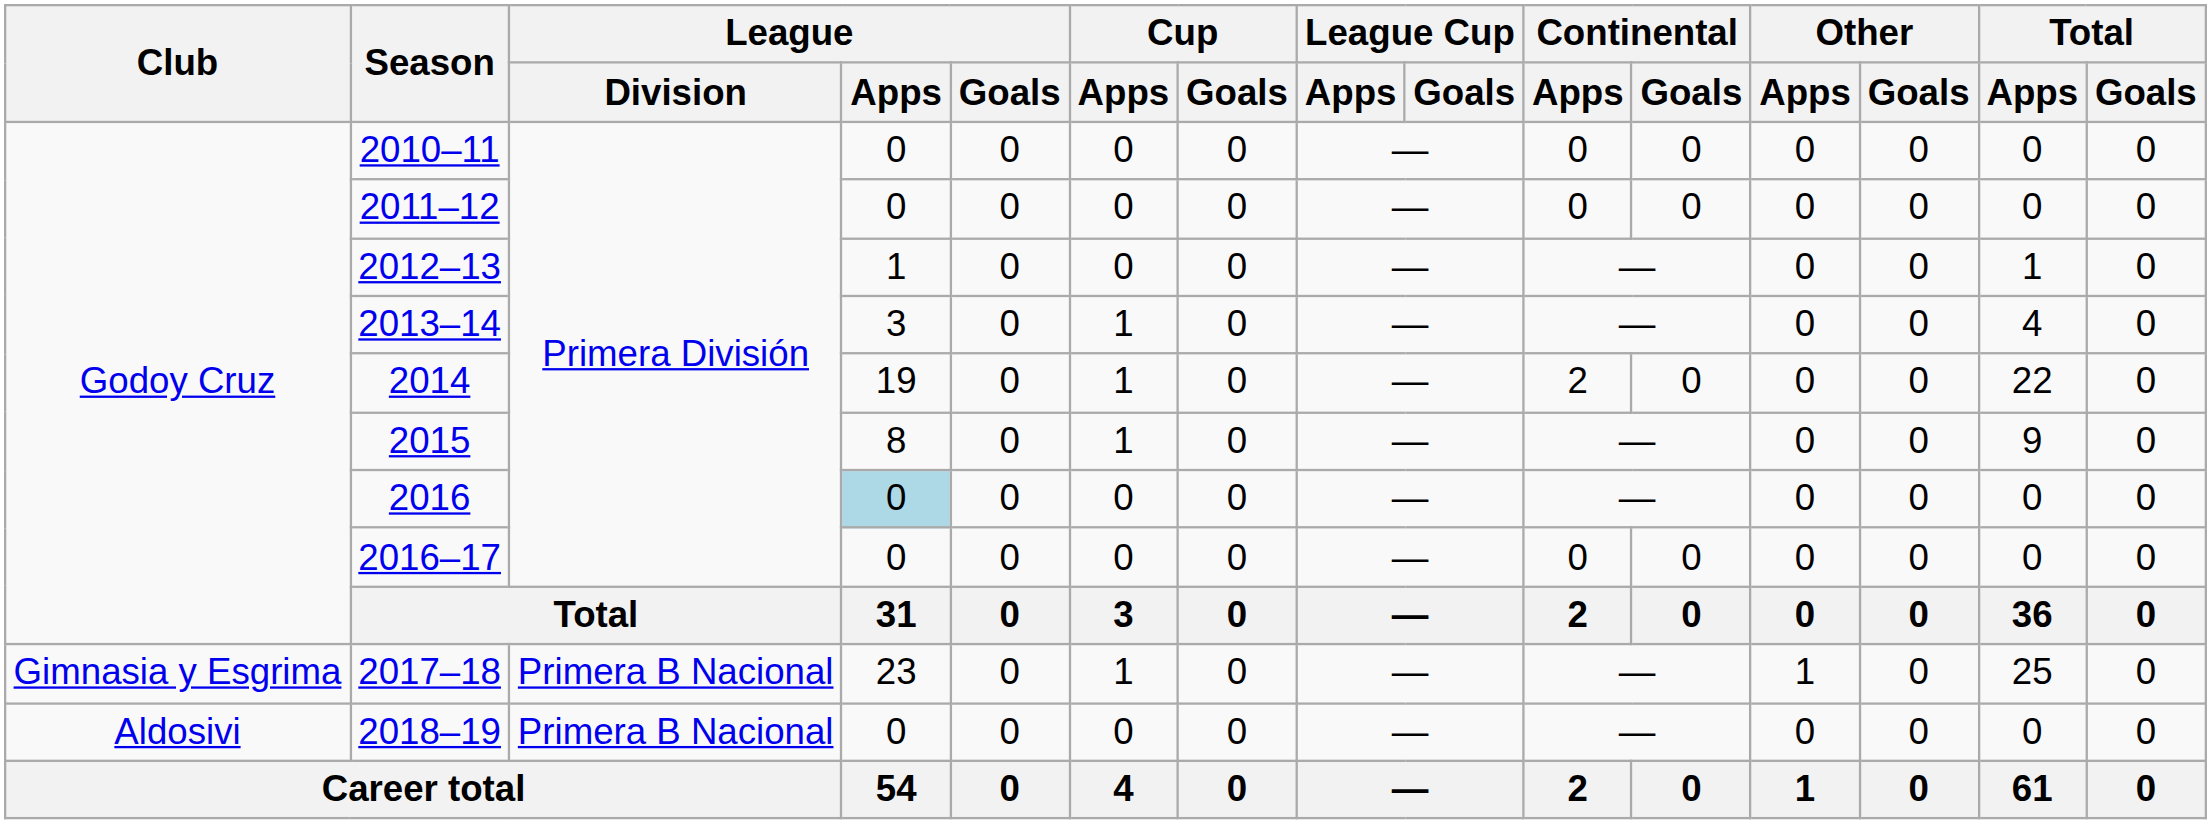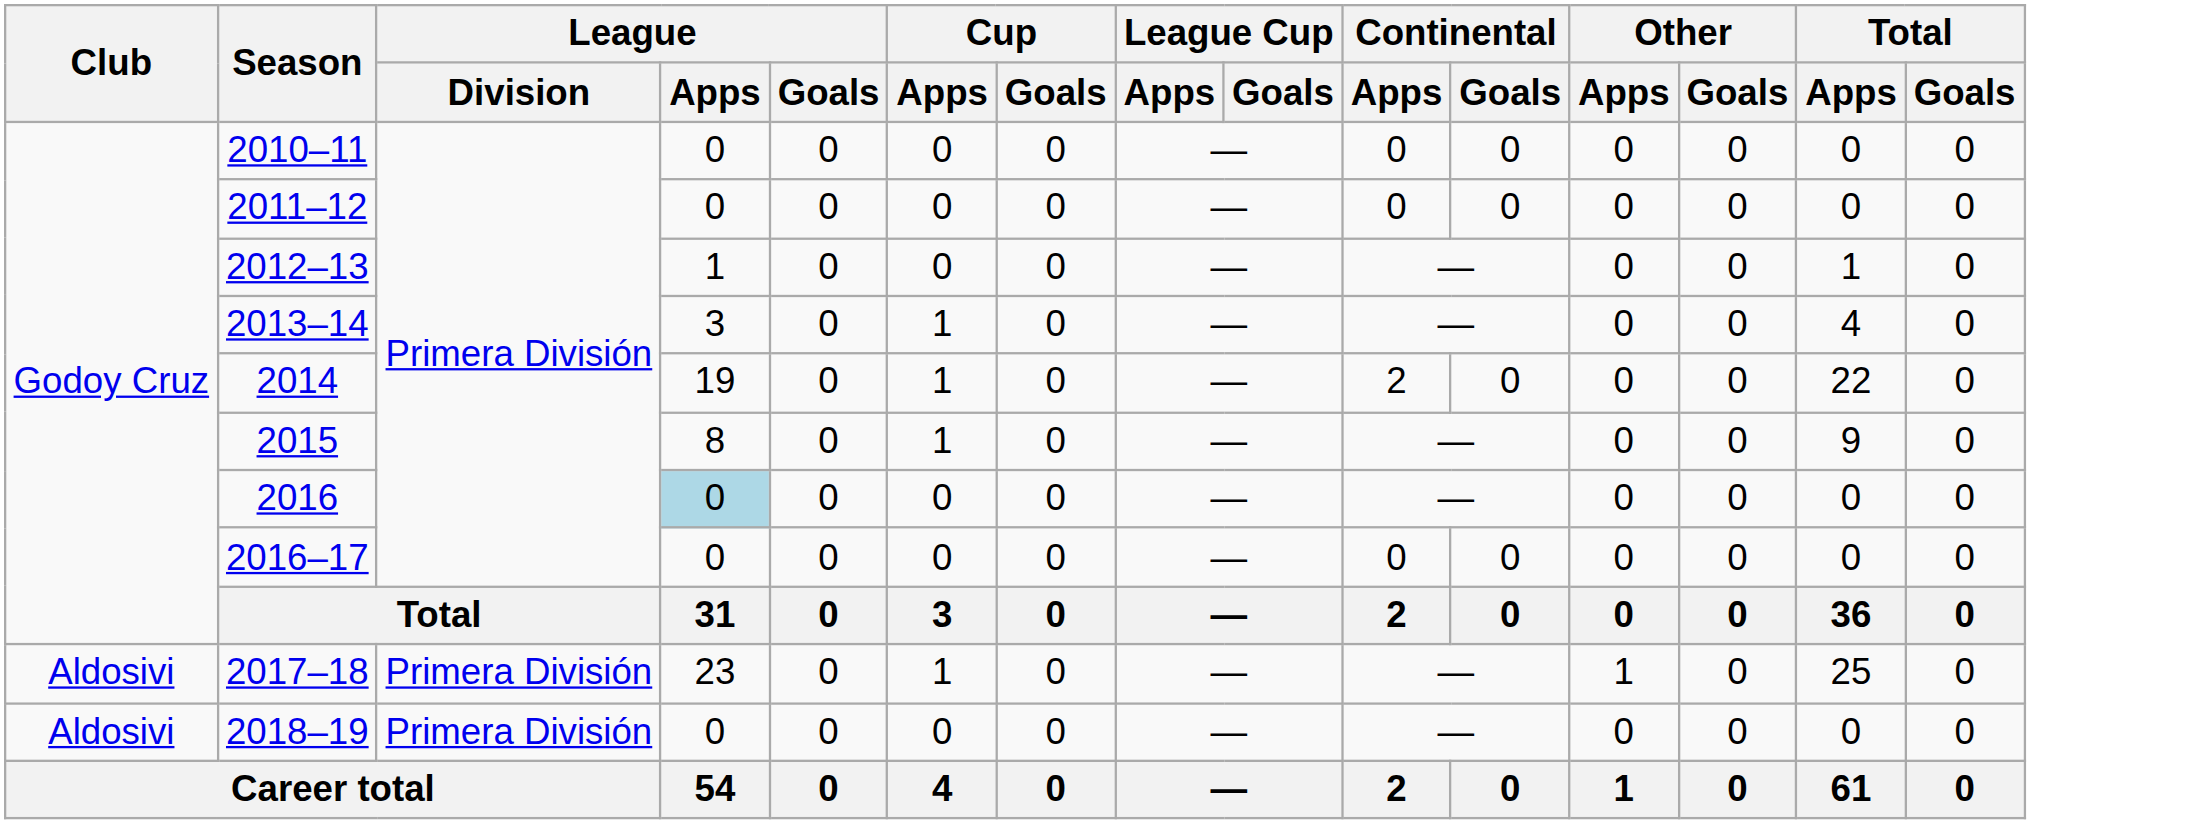(178, 672) Gimnasia y Esgrima -> (111, 672) Aldosivi
(676, 672) Primera B Nacional -> (519, 672) Primera División
(676, 730) Primera B Nacional -> (519, 730) Primera División
